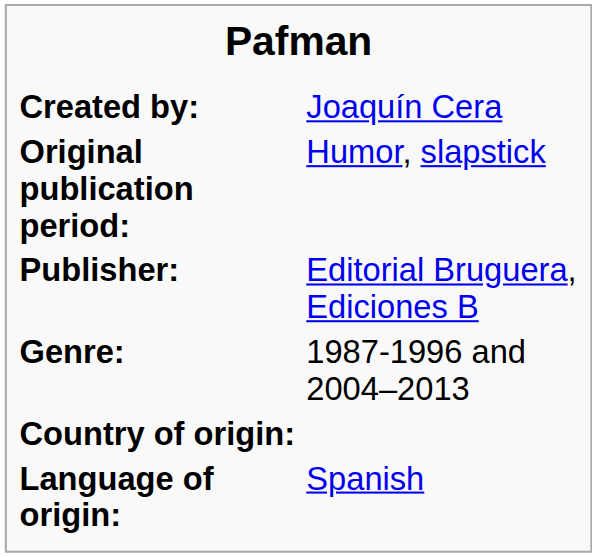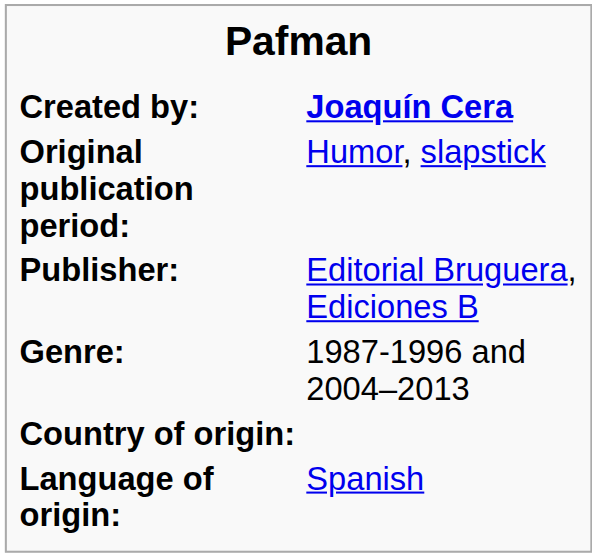(404, 107) normal -> (410, 107) bold
